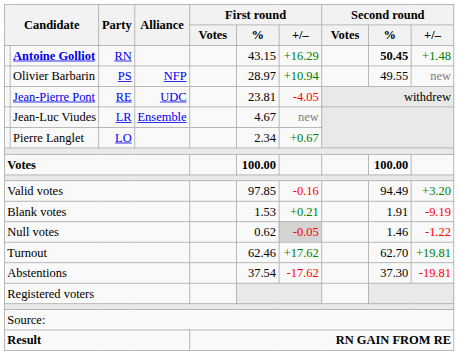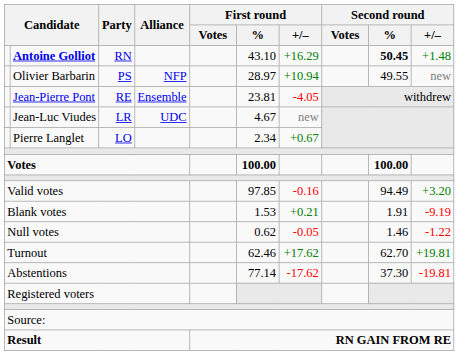(262, 56) 43.15 -> (262, 56) 43.10
(173, 97) UDC -> (162, 97) Ensemble
(162, 117) Ensemble -> (173, 117) UDC
(306, 232) lightgrey background -> (306, 232) no background
(262, 273) 37.54 -> (262, 273) 77.14
